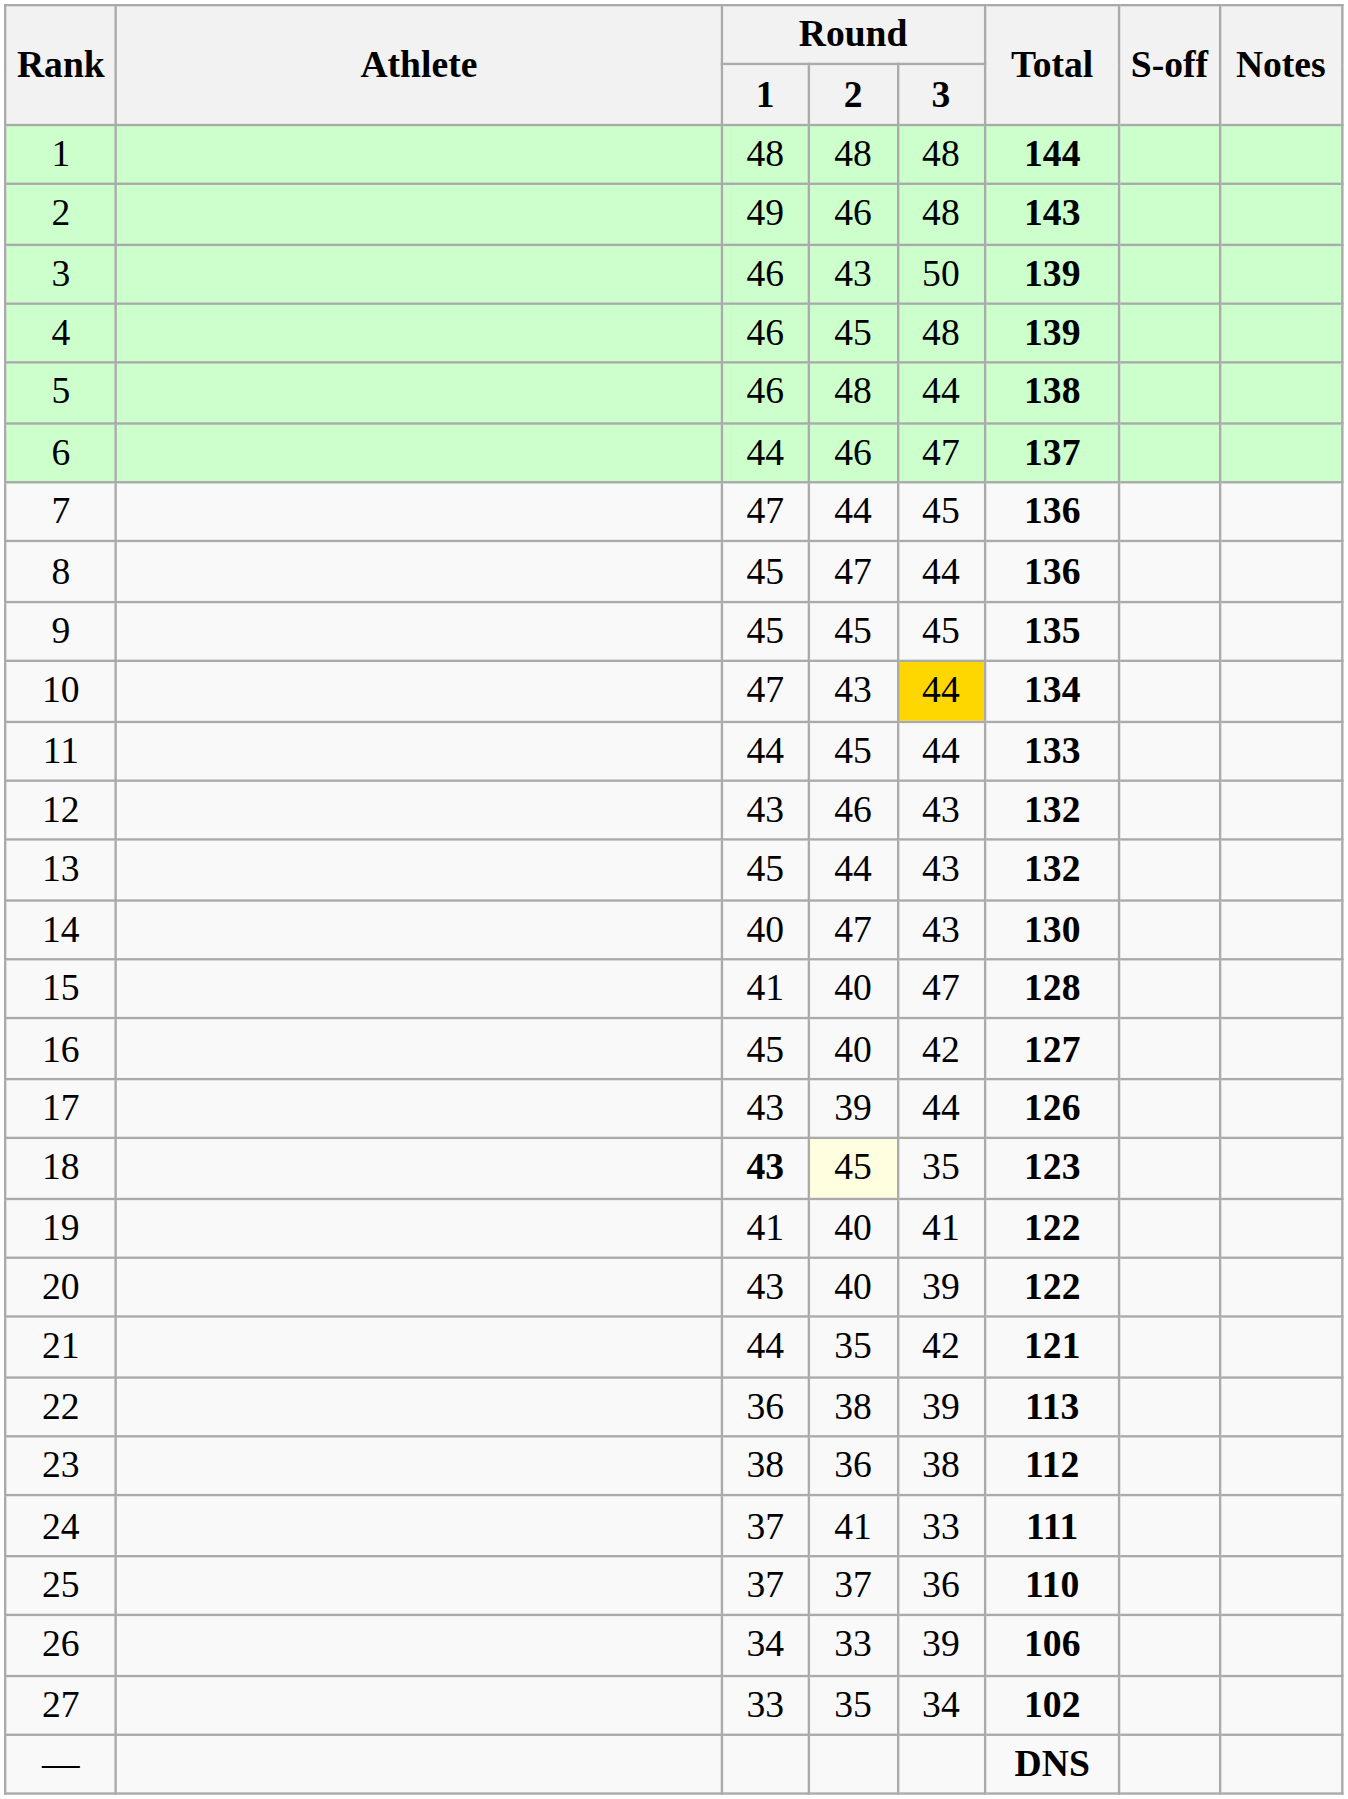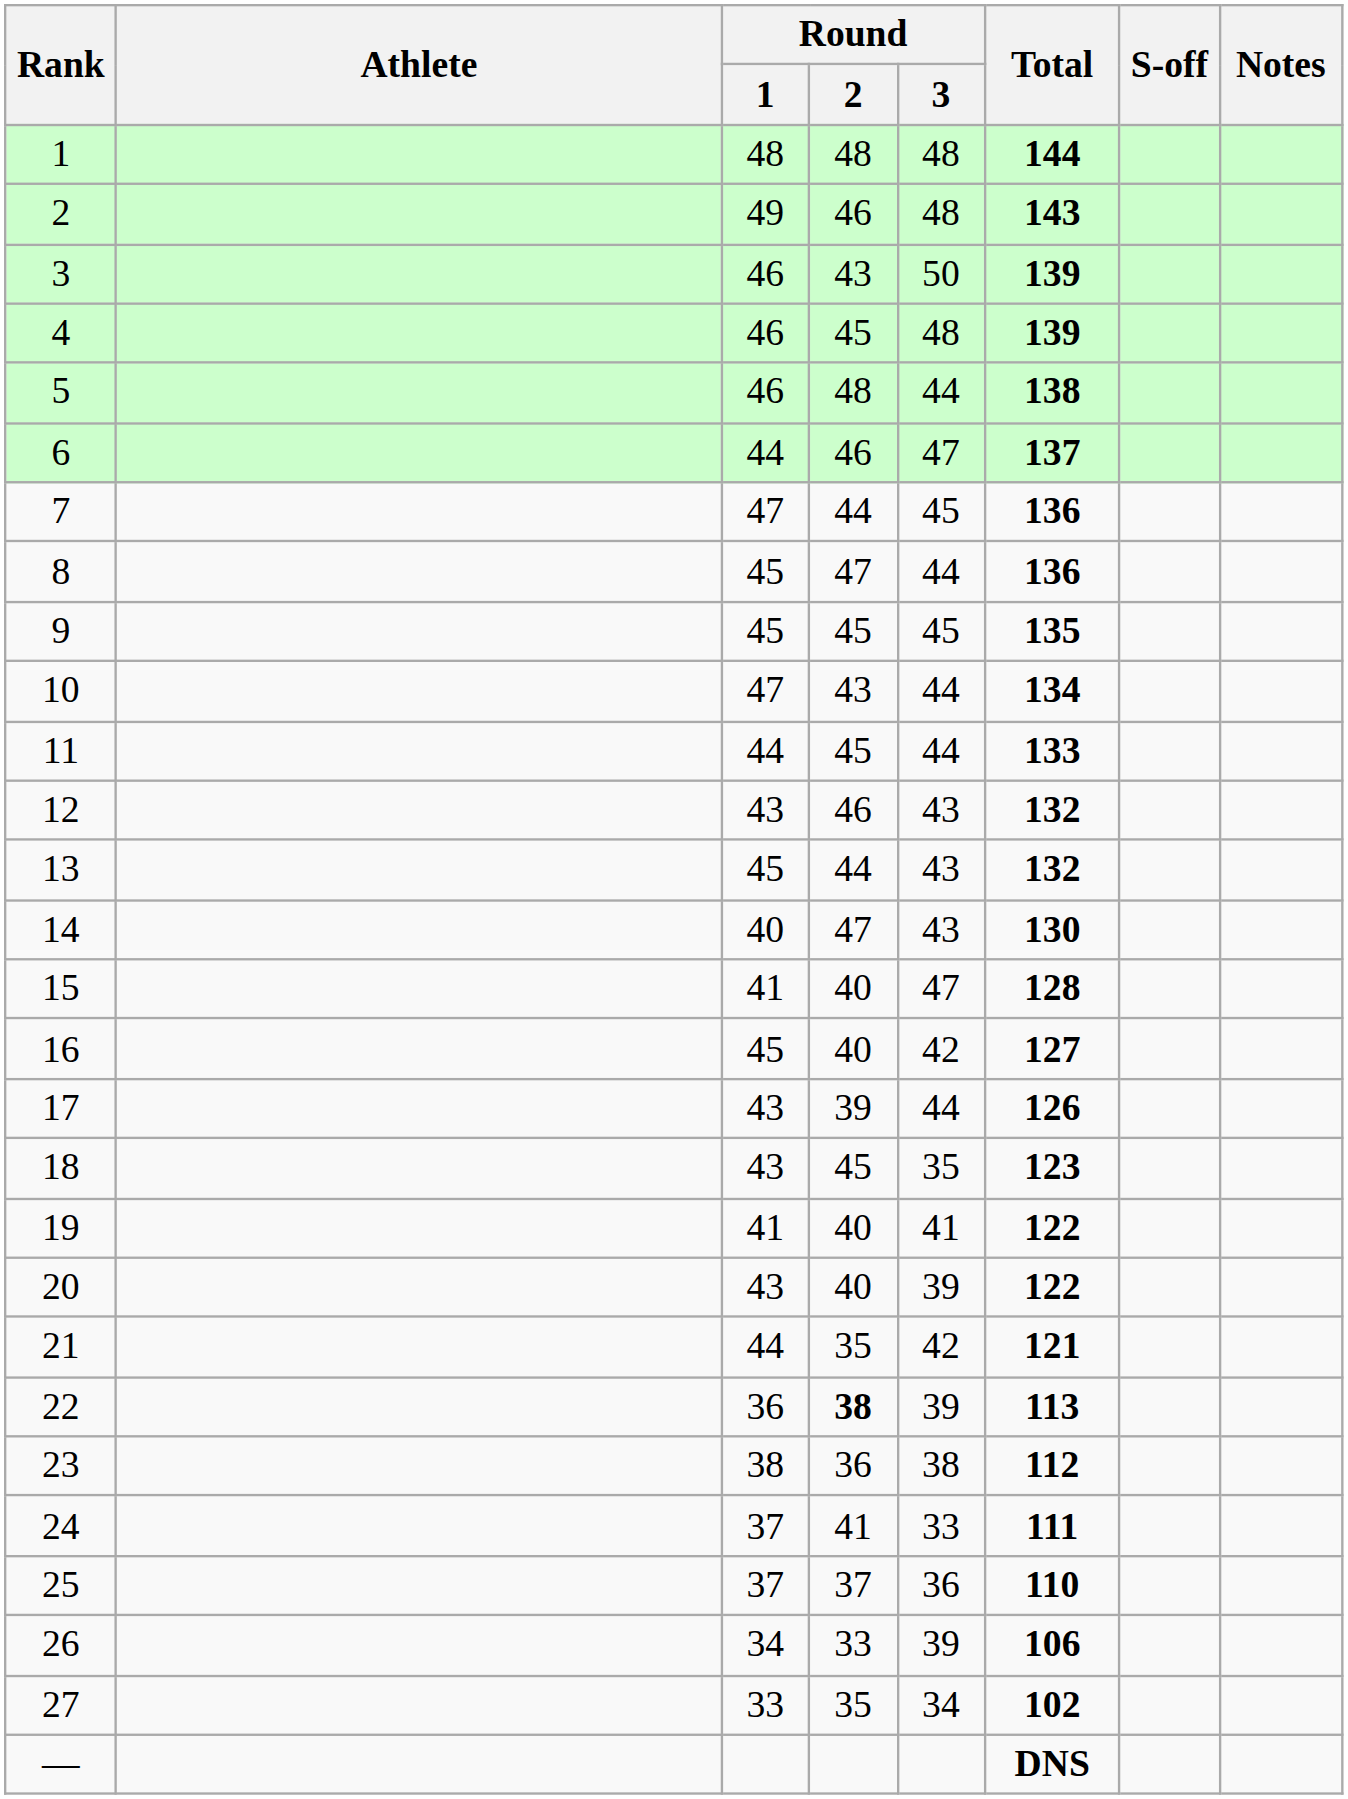(941, 690) gold background -> (941, 690) no background
(765, 1167) bold -> (765, 1167) normal
(853, 1167) lightyellow background -> (853, 1167) no background
(853, 1405) normal -> (853, 1405) bold
